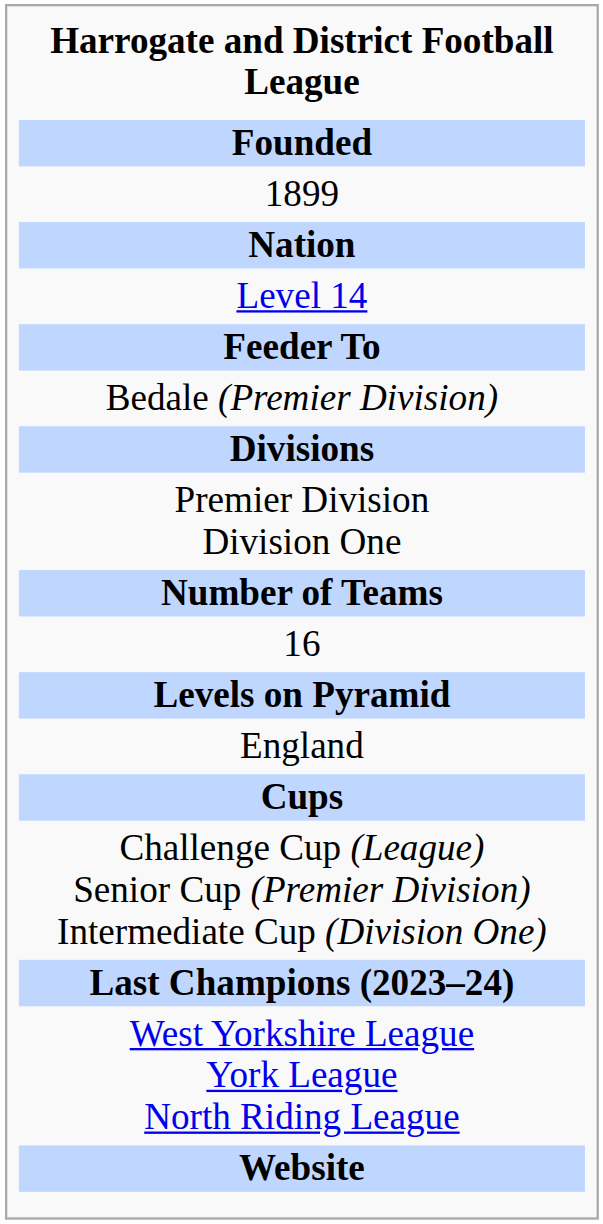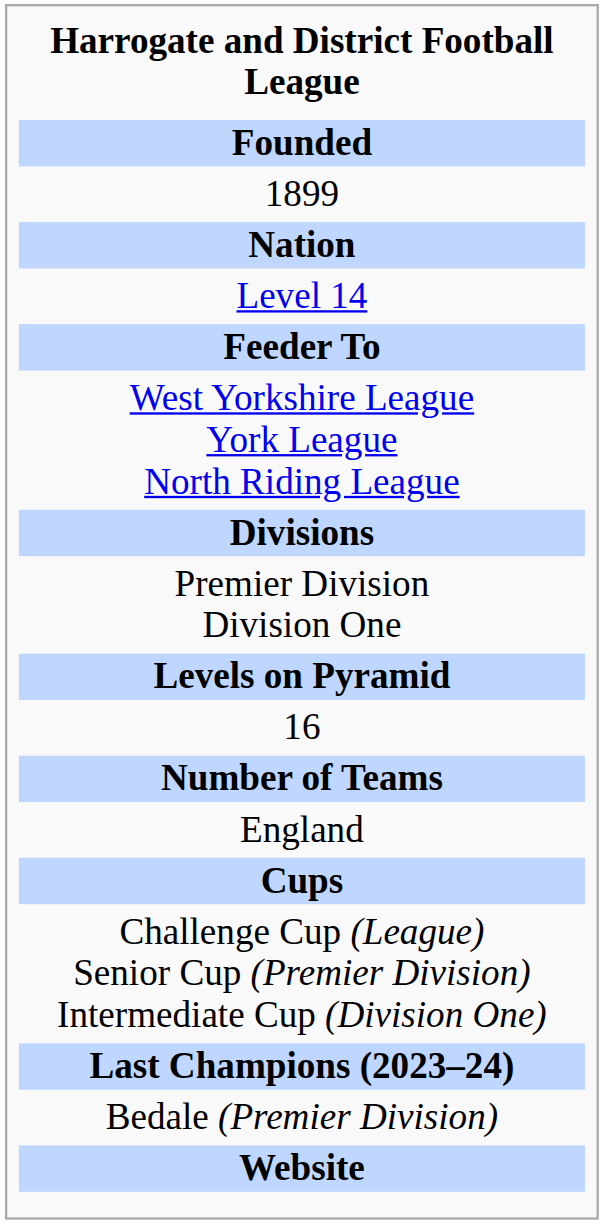(302, 398) Bedale (Premier Division) -> (302, 439) West Yorkshire League York League North Riding League
(302, 593) Number of Teams -> (302, 676) Levels on Pyramid
(302, 695) Levels on Pyramid -> (302, 778) Number of Teams
(302, 1075) West Yorkshire League York League North Riding League -> (302, 1117) Bedale (Premier Division)
